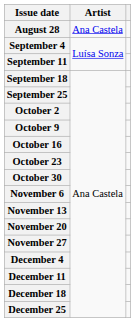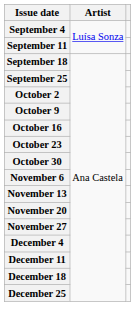- row: (37, 29)
